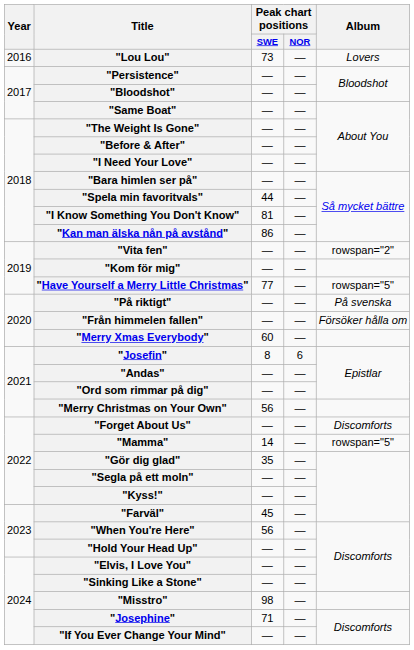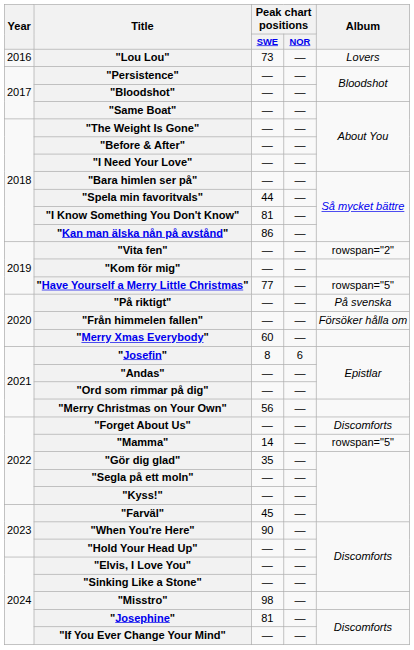(267, 530) 56 -> (267, 530) 90
(267, 618) 71 -> (267, 618) 81
